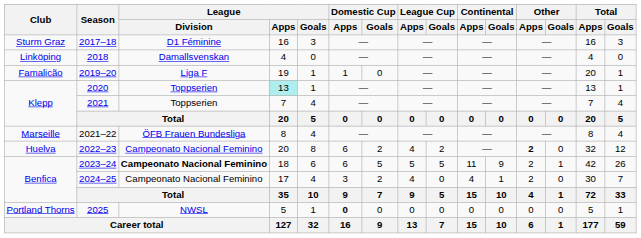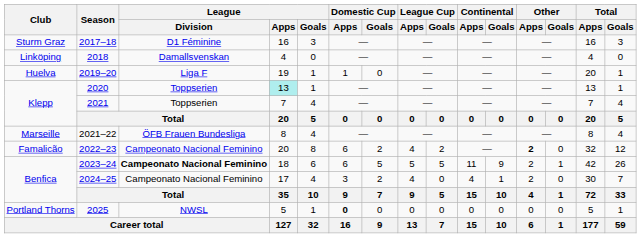(41, 73) Famalicão -> (41, 73) Huelva
(41, 149) Huelva -> (41, 149) Famalicão
